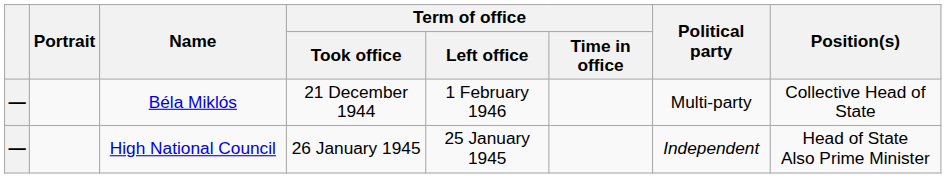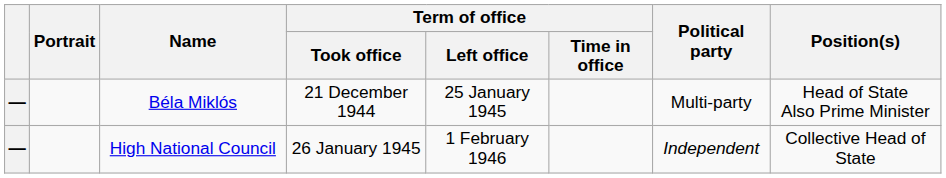(487, 102) 1 February 1946 -> (487, 102) 25 January 1945
(855, 102) Collective Head of State -> (855, 102) Head of State Also Prime Minister
(487, 149) 25 January 1945 -> (487, 149) 1 February 1946
(855, 149) Head of State Also Prime Minister -> (855, 149) Collective Head of State
